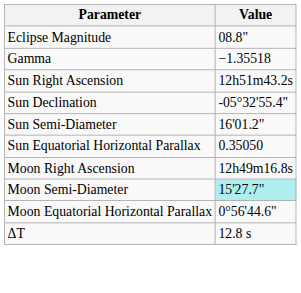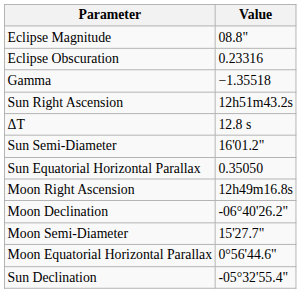+ row: (63, 59)
rows swapped: (52, 102) <-> (16, 233)
+ row: (58, 211)
(241, 189) paleturquoise background -> (241, 233) no background
